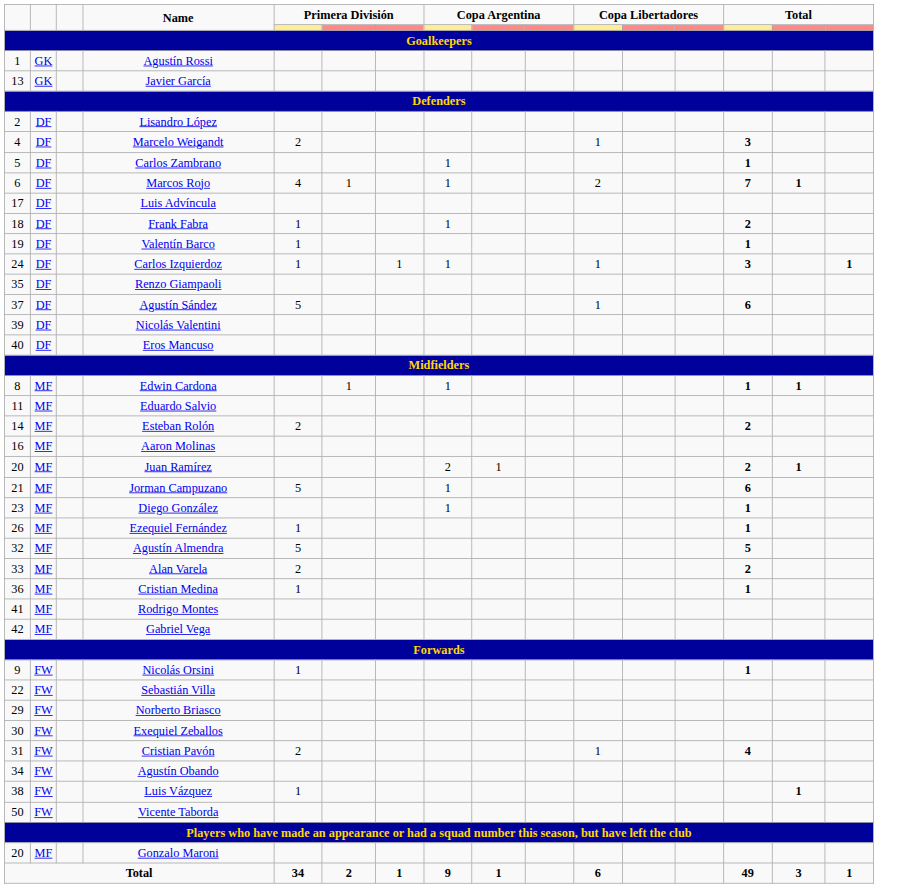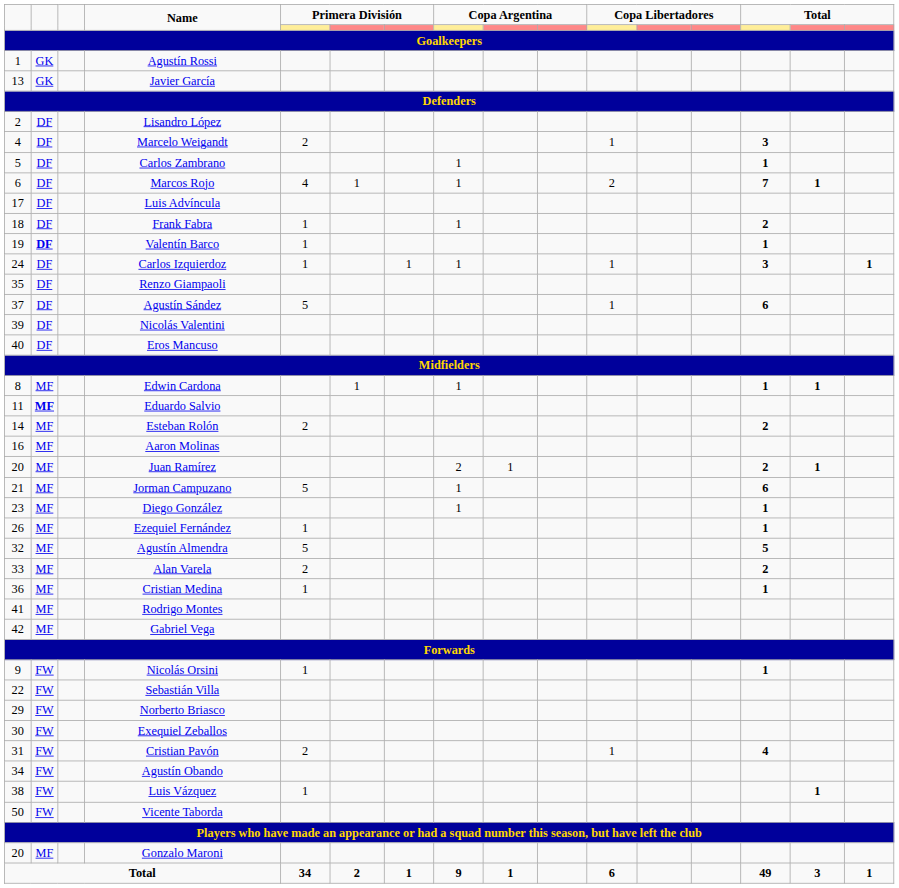(43, 243) normal -> (44, 243) bold
(43, 406) normal -> (44, 406) bold
